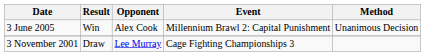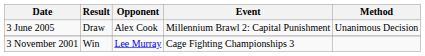(91, 28) Win -> (94, 28) Draw
(94, 43) Draw -> (91, 43) Win
